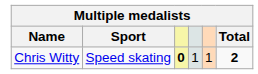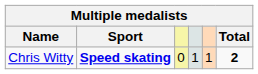(128, 58) normal -> (125, 58) bold
(181, 58) bold -> (181, 58) normal
